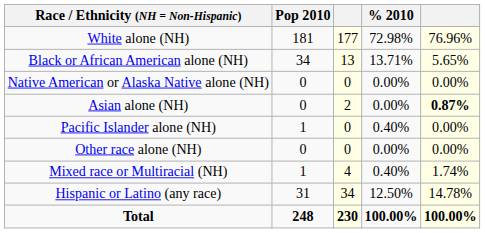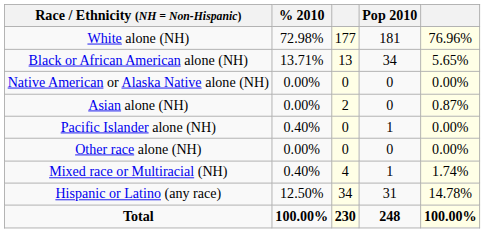columns swapped: (303, 15) <-> (391, 15)
(450, 104) bold -> (450, 104) normal
